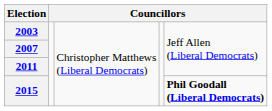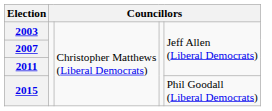(215, 90) bold -> (212, 90) normal
